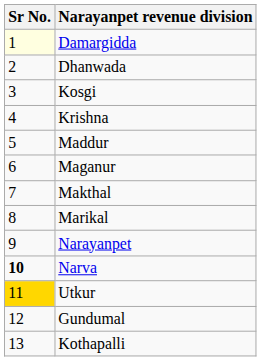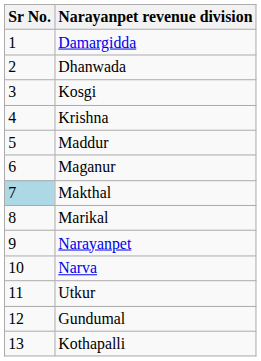(12, 42) lightyellow background -> (12, 42) no background
(12, 192) no background -> (12, 192) lightblue background
(16, 268) bold -> (16, 268) normal
(16, 293) gold background -> (16, 293) no background
